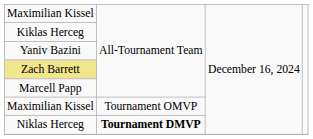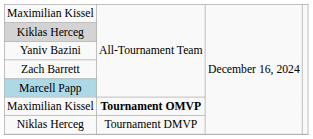(50, 32) no background -> (50, 32) lightgrey background
(50, 69) khaki background -> (50, 69) no background
(50, 87) no background -> (50, 87) lightblue background
(151, 106) normal -> (151, 106) bold
(151, 124) bold -> (151, 124) normal
